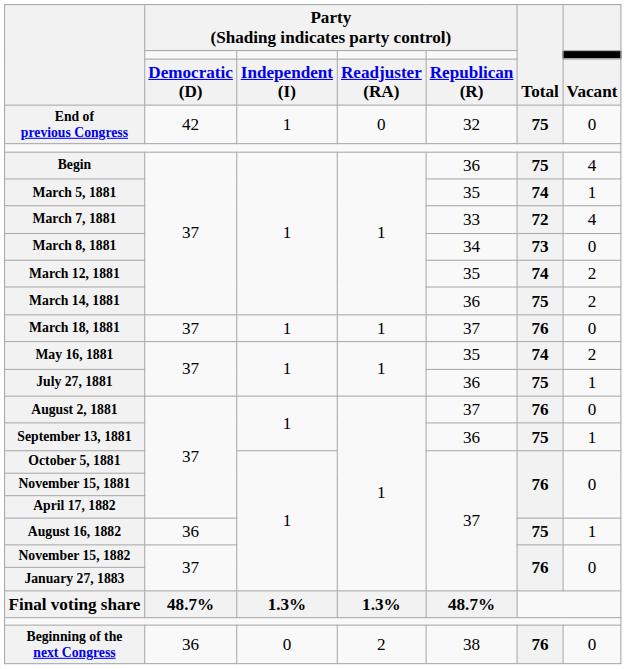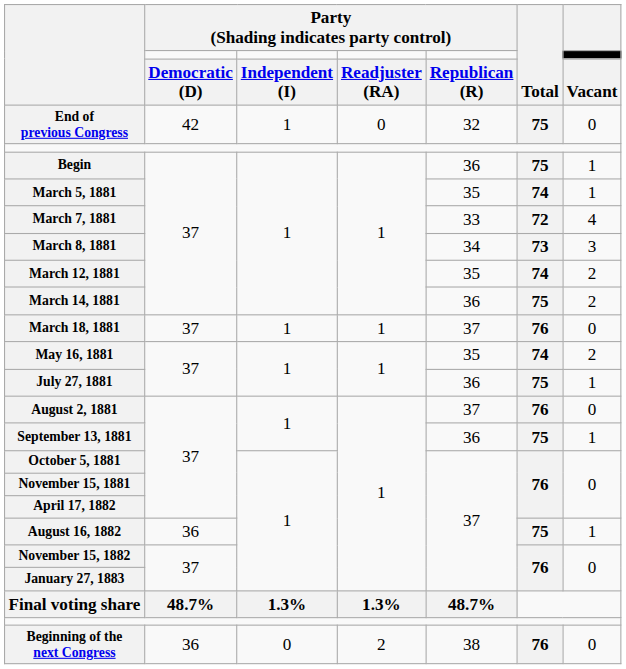(592, 165) 4 -> (592, 165) 1
(592, 246) 0 -> (592, 246) 3
